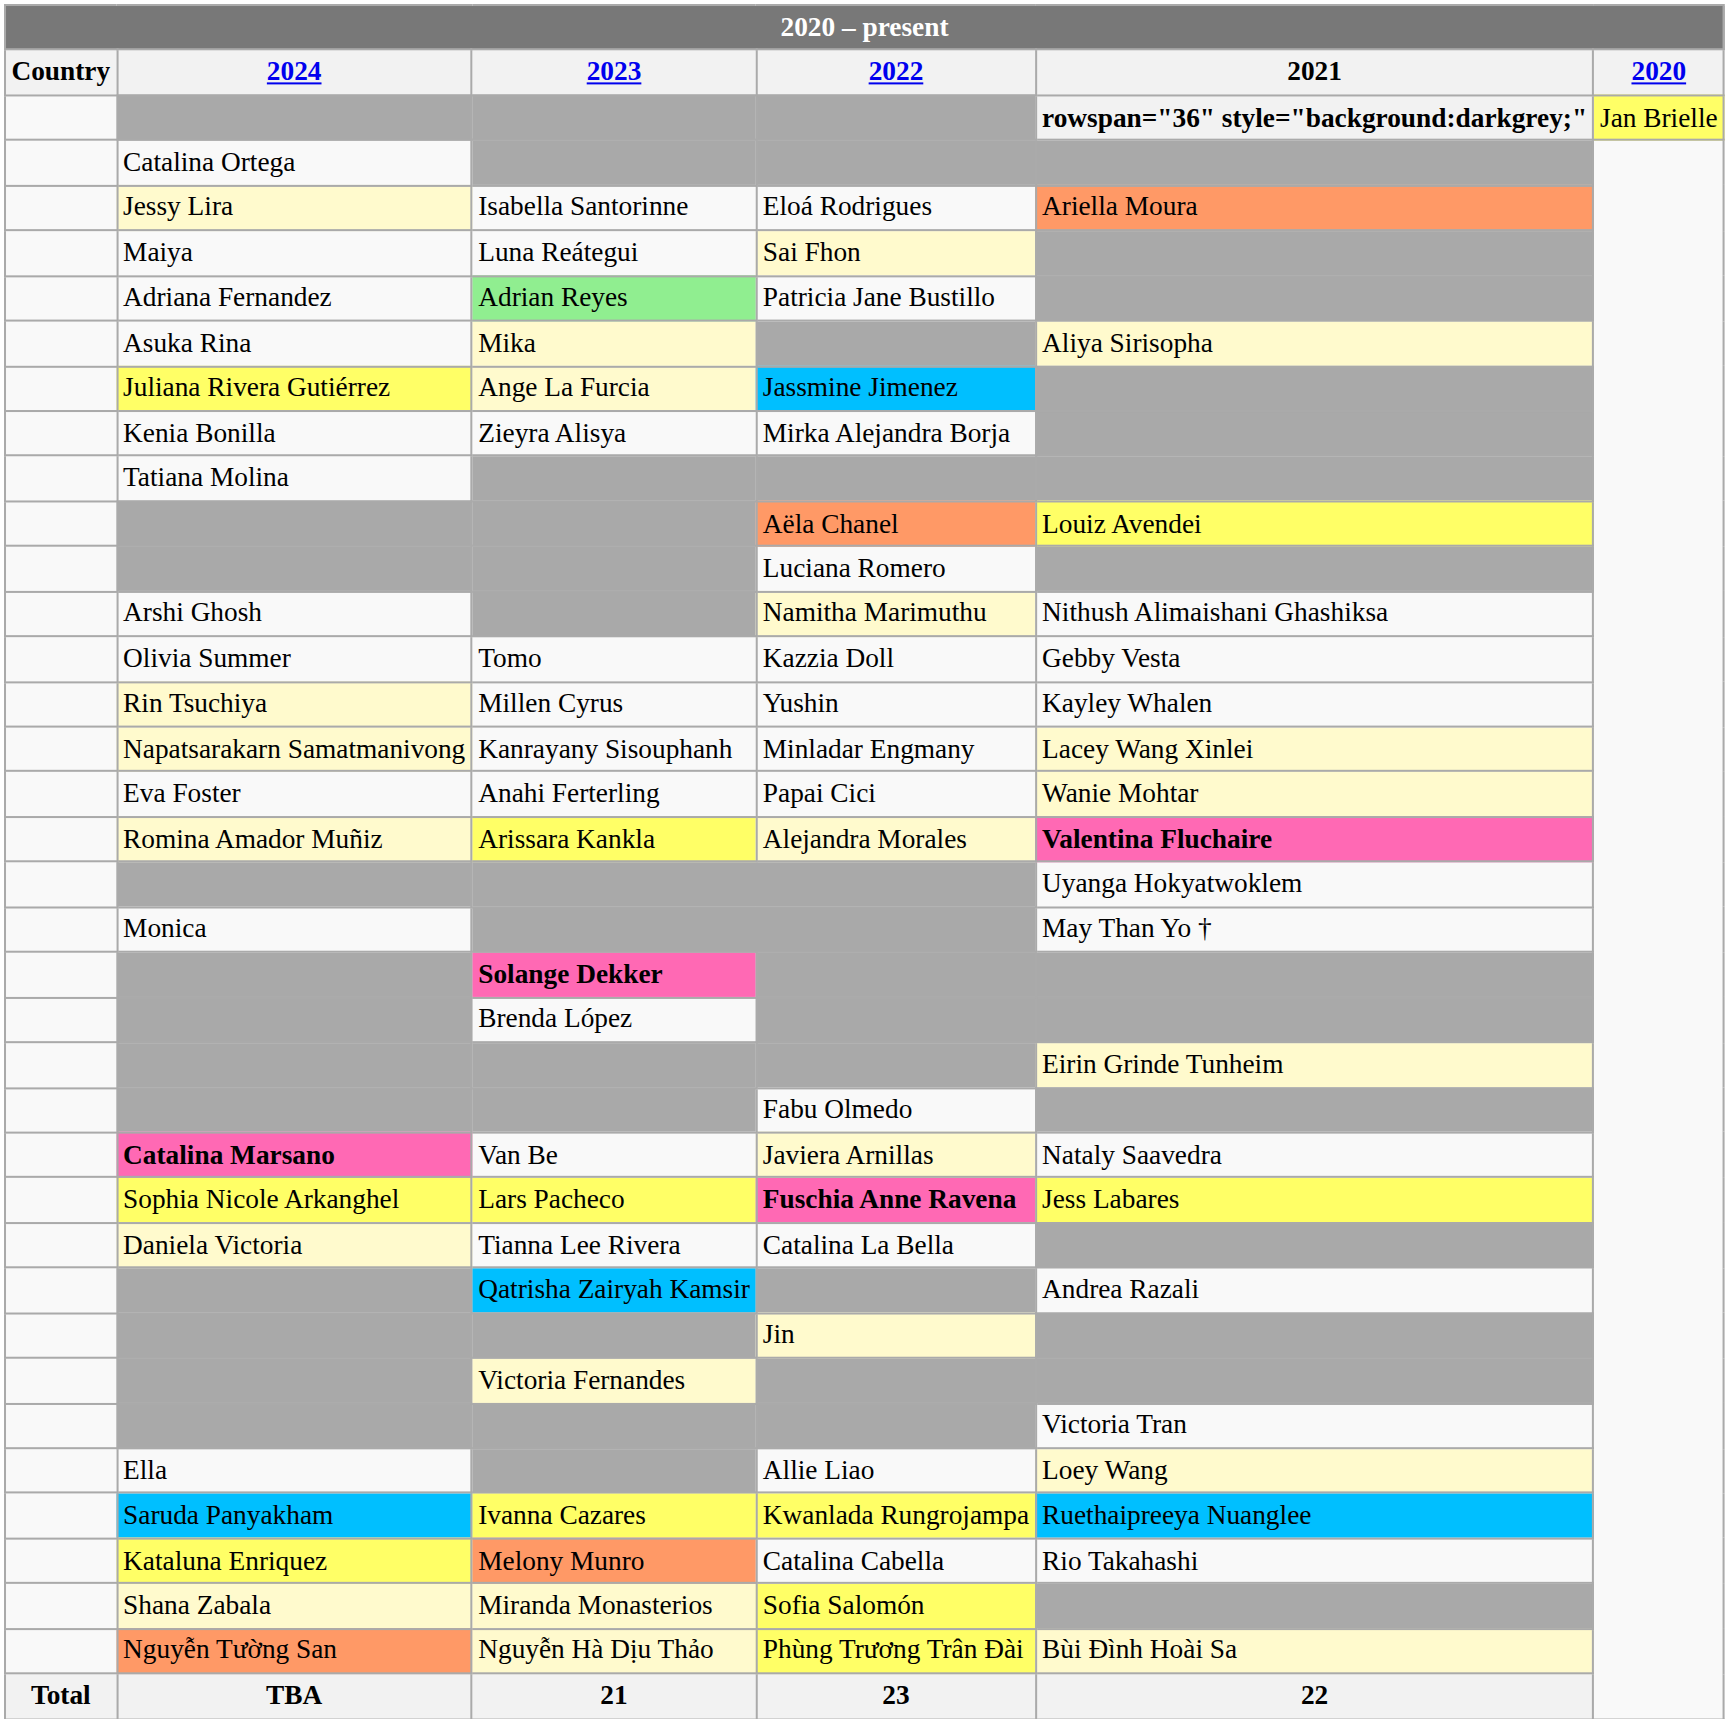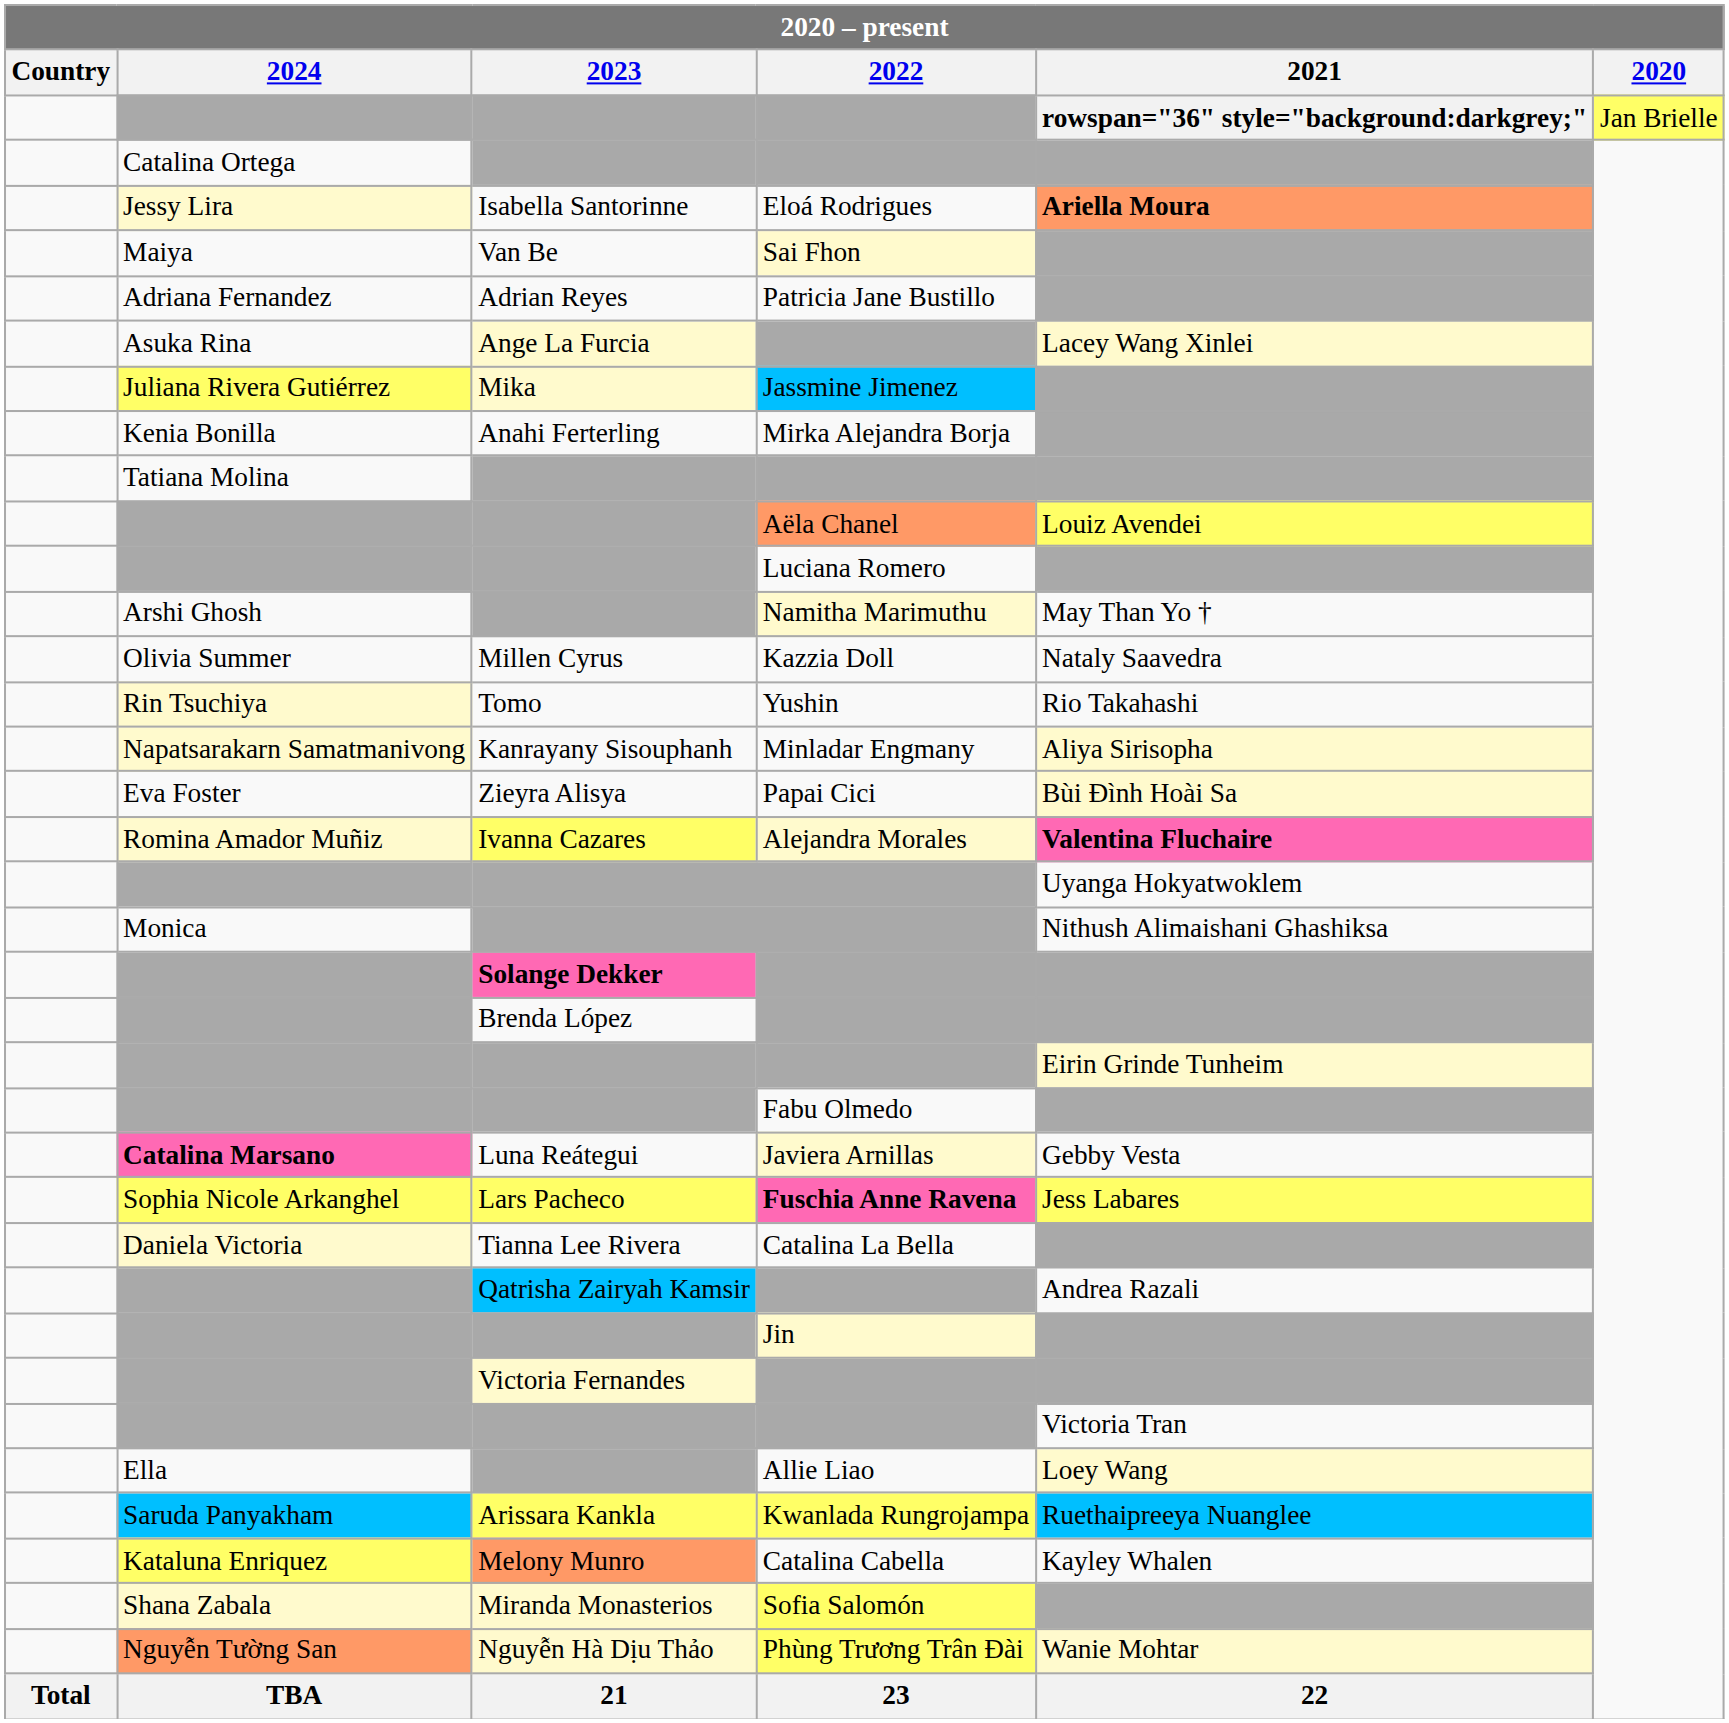(1120, 207) normal -> (1126, 207) bold
(558, 252) Luna Reátegui -> (518, 252) Van Be
(553, 297) lightgreen background -> (553, 297) no background
(507, 342) Mika -> (564, 342) Ange La Furcia
(1127, 342) Aliya Sirisopha -> (1148, 342) Lacey Wang Xinlei
(564, 387) Ange La Furcia -> (507, 387) Mika
(552, 432) Zieyra Alisya -> (569, 432) Anahi Ferterling
(1215, 612) Nithush Alimaishani Ghashiksa -> (1127, 612) May Than Yo †
(510, 658) Tomo -> (551, 658) Millen Cyrus
(1111, 658) Gebby Vesta -> (1132, 658) Nataly Saavedra
(551, 703) Millen Cyrus -> (510, 703) Tomo
(1127, 703) Kayley Whalen -> (1120, 703) Rio Takahashi
(1148, 748) Lacey Wang Xinlei -> (1127, 748) Aliya Sirisopha
(569, 793) Anahi Ferterling -> (552, 793) Zieyra Alisya
(1120, 793) Wanie Mohtar -> (1140, 793) Bùi Đình Hoài Sa
(567, 838) Arissara Kankla -> (562, 838) Ivanna Cazares
(1127, 928) May Than Yo † -> (1215, 928) Nithush Alimaishani Ghashiksa
(518, 1154) Van Be -> (558, 1154) Luna Reátegui
(1132, 1154) Nataly Saavedra -> (1111, 1154) Gebby Vesta
(562, 1514) Ivanna Cazares -> (567, 1514) Arissara Kankla
(1120, 1560) Rio Takahashi -> (1127, 1560) Kayley Whalen
(1140, 1650) Bùi Đình Hoài Sa -> (1120, 1650) Wanie Mohtar
